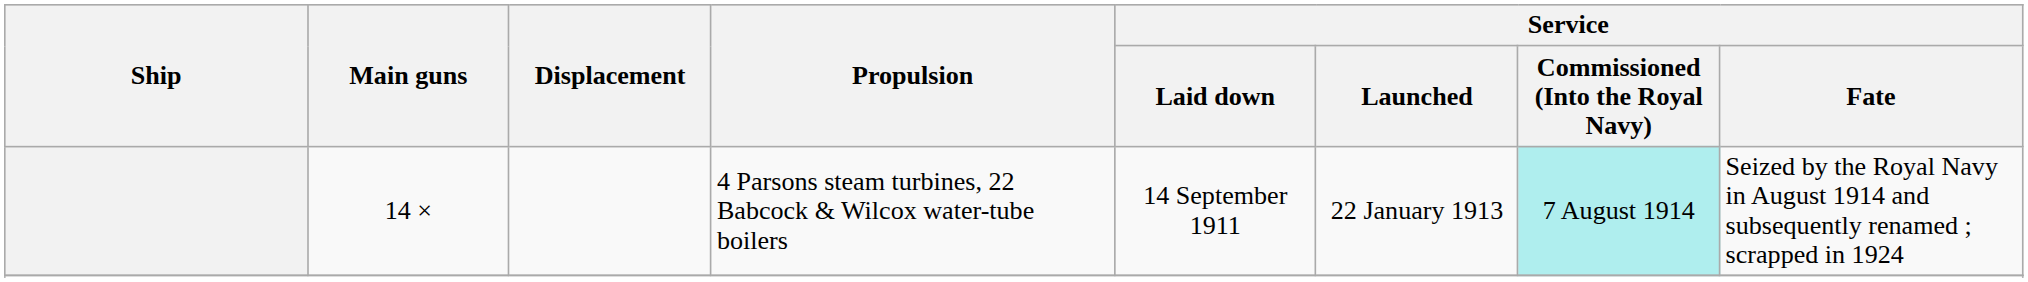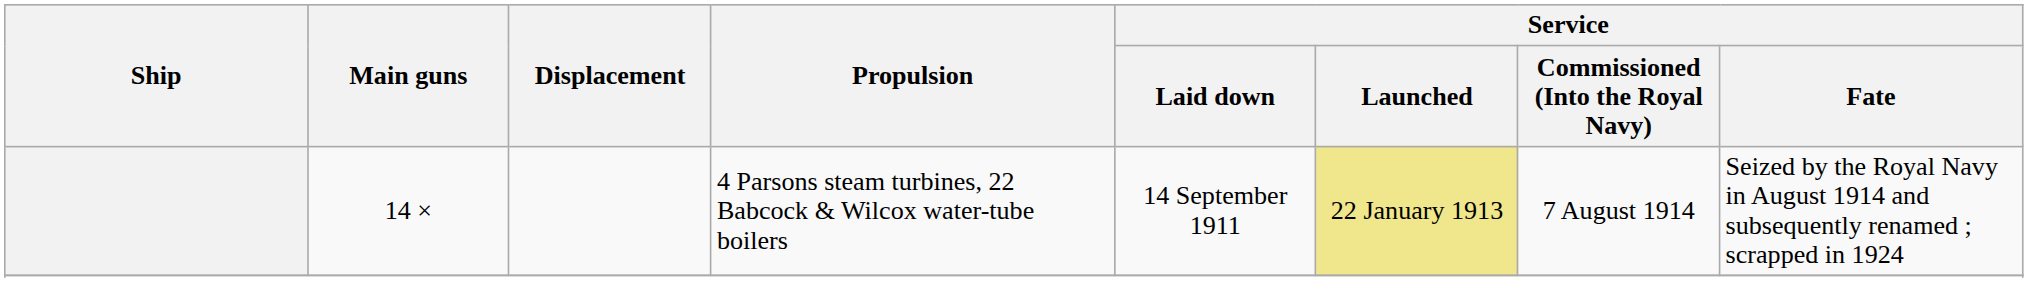(1417, 210) no background -> (1417, 210) khaki background
(1619, 210) paleturquoise background -> (1619, 210) no background
